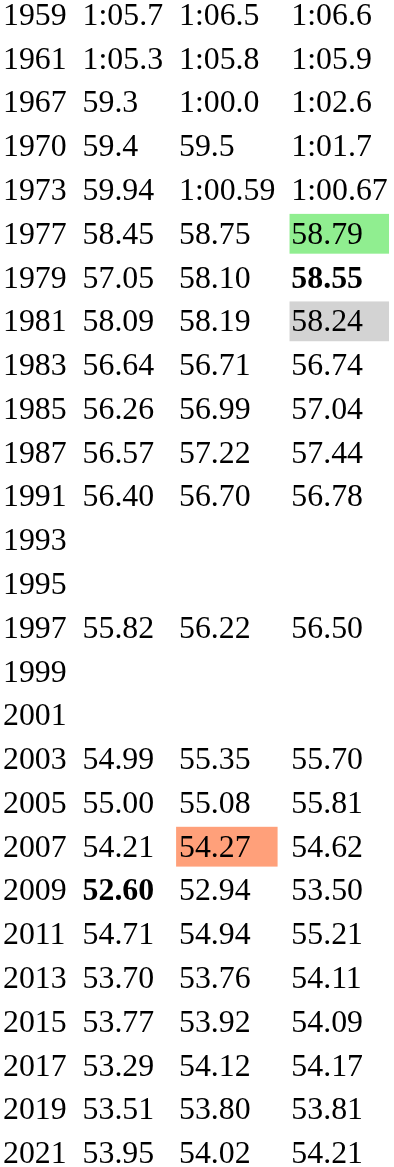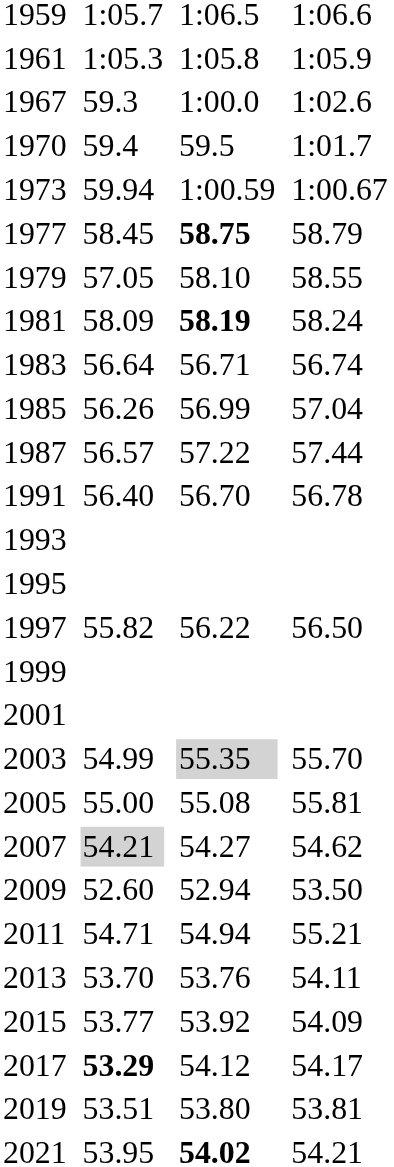(215, 233) normal -> (215, 233) bold
(327, 233) lightgreen background -> (327, 233) no background
(327, 277) bold -> (327, 277) normal
(215, 320) normal -> (215, 320) bold
(327, 320) lightgrey background -> (327, 320) no background
(215, 758) no background -> (215, 758) lightgrey background
(118, 846) no background -> (118, 846) lightgrey background
(215, 846) lightsalmon background -> (215, 846) no background
(118, 889) bold -> (118, 889) normal
(118, 1065) normal -> (118, 1065) bold
(215, 1152) normal -> (215, 1152) bold
